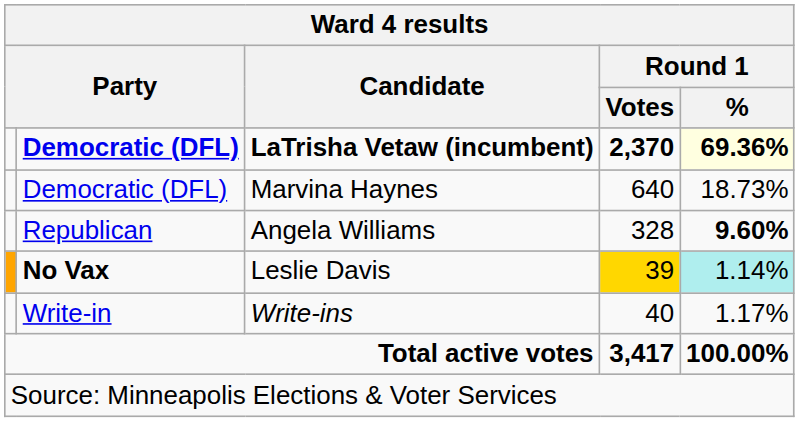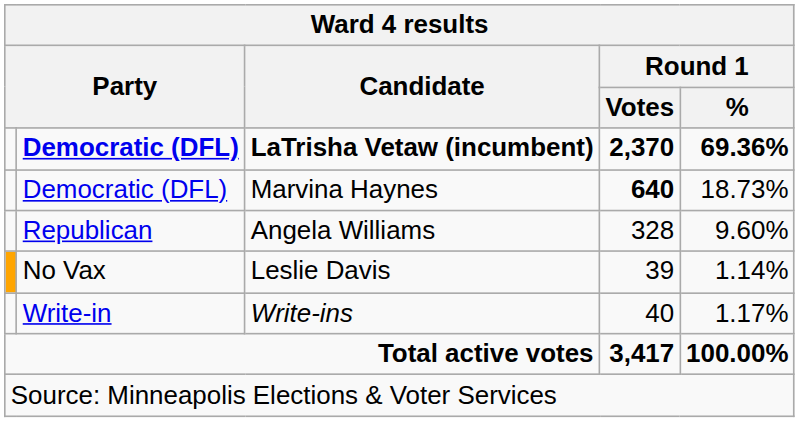(745, 148) lightyellow background -> (745, 148) no background
(653, 189) normal -> (653, 189) bold
(752, 230) bold -> (752, 230) normal
(66, 271) bold -> (64, 271) normal
(660, 271) gold background -> (660, 271) no background
(752, 271) paleturquoise background -> (752, 271) no background
